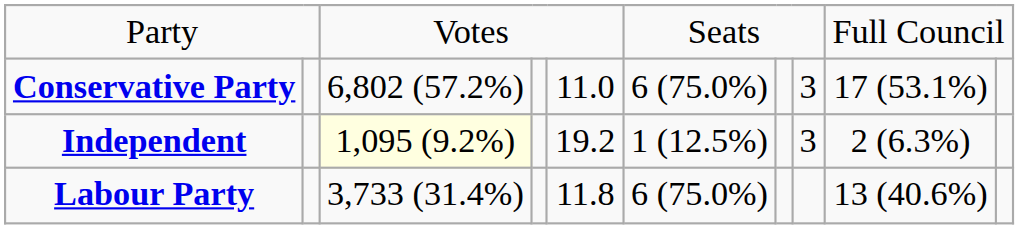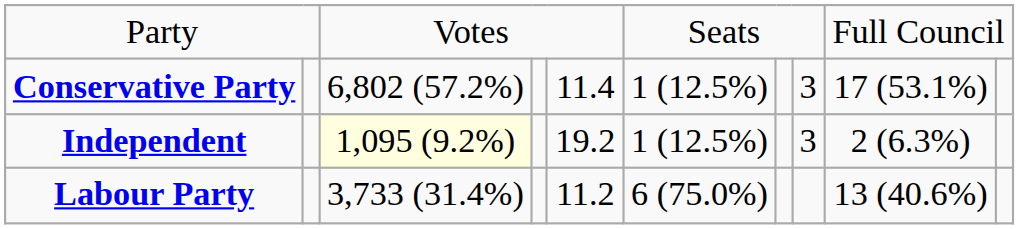(585, 85) 11.0 -> (585, 85) 11.4
(700, 85) 6 (75.0%) -> (700, 85) 1 (12.5%)
(585, 194) 11.8 -> (585, 194) 11.2
